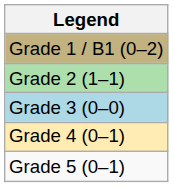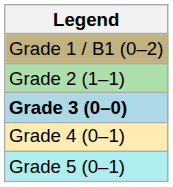(67, 107) normal -> (68, 107) bold
(67, 166) no background -> (67, 166) paleturquoise background
